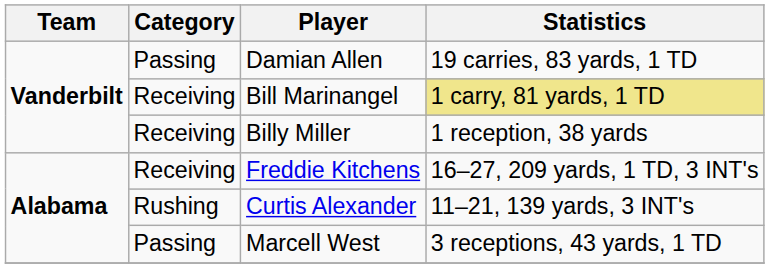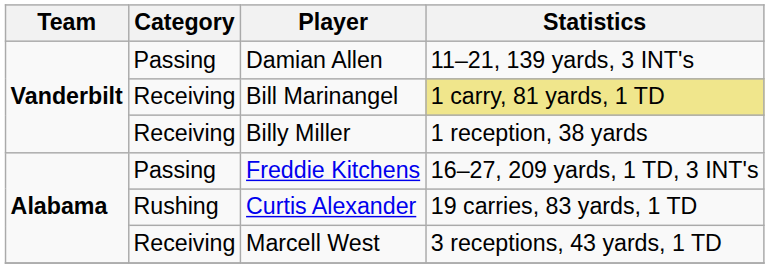(564, 59) 19 carries, 83 yards, 1 TD -> (562, 59) 11–21, 139 yards, 3 INT's
(184, 170) Receiving -> (175, 170) Passing
(562, 207) 11–21, 139 yards, 3 INT's -> (564, 207) 19 carries, 83 yards, 1 TD
(175, 243) Passing -> (184, 243) Receiving
